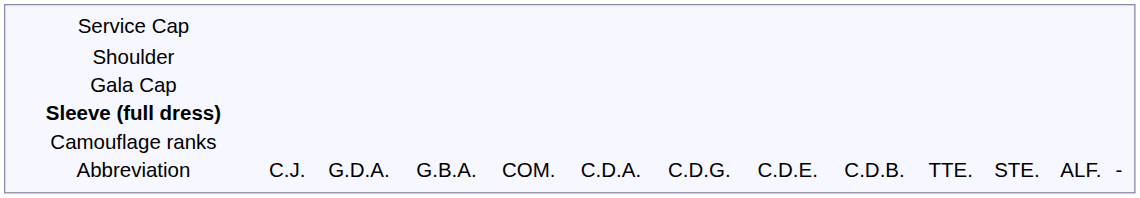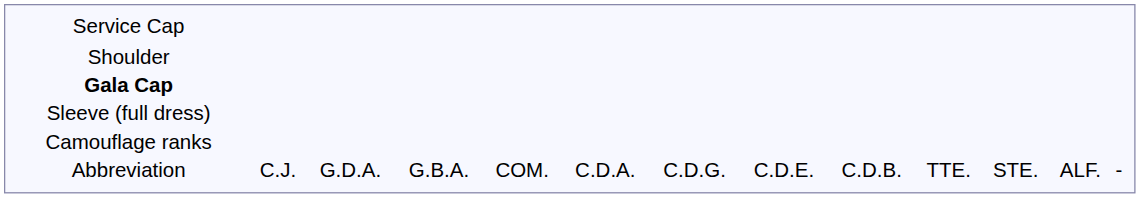(133, 85) normal -> (129, 85) bold
(133, 113) bold -> (129, 113) normal
